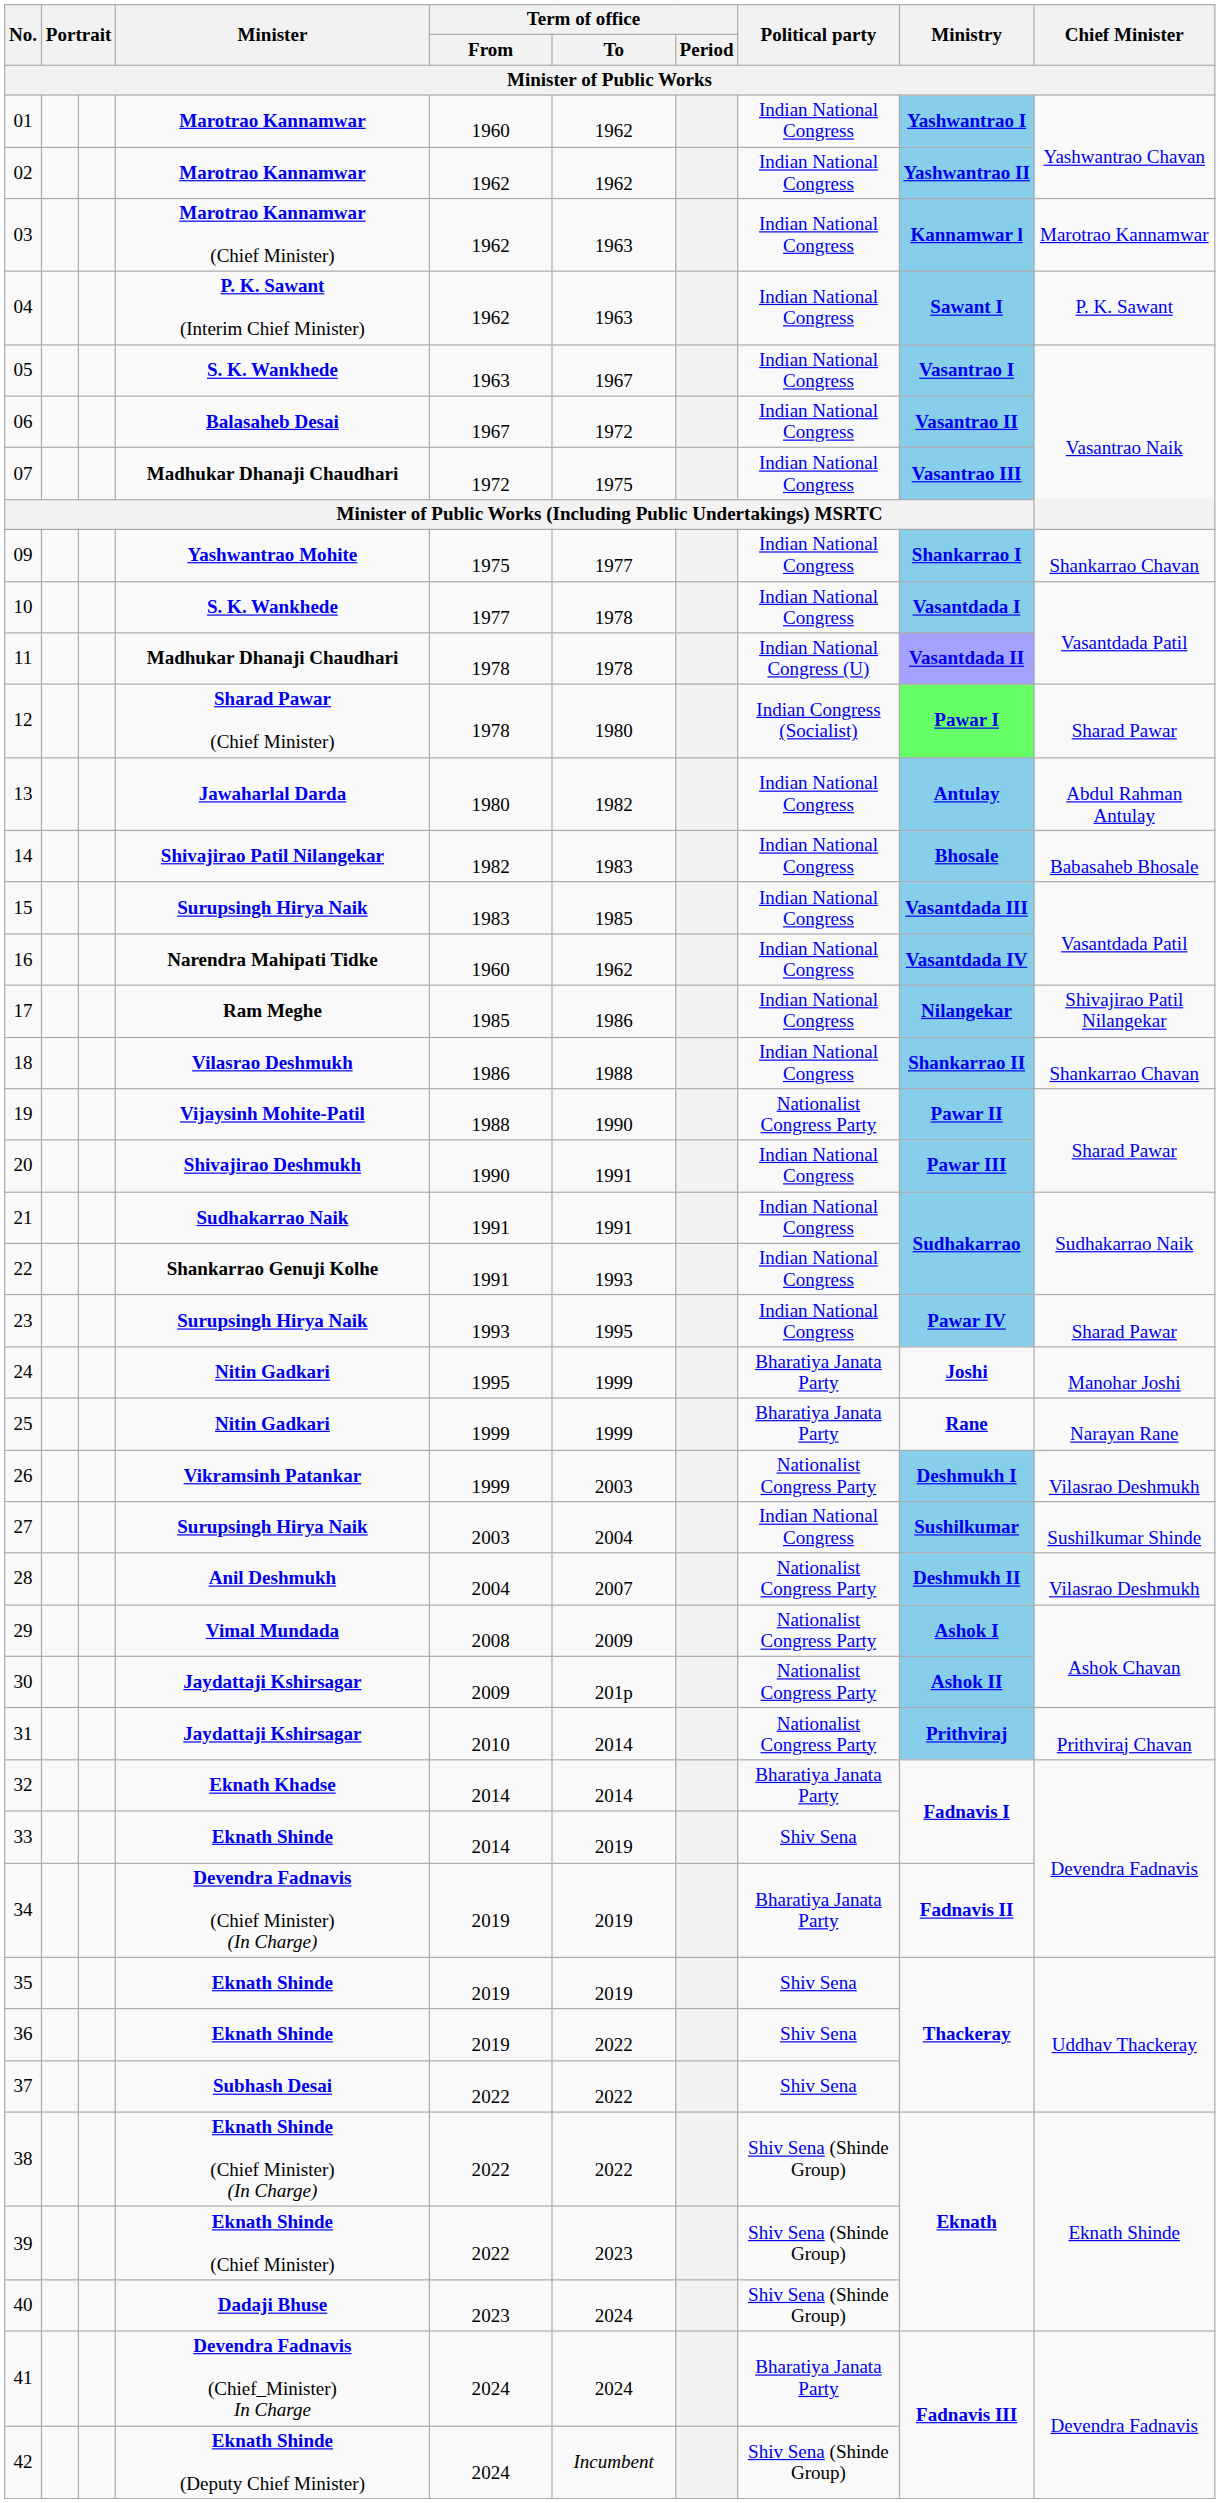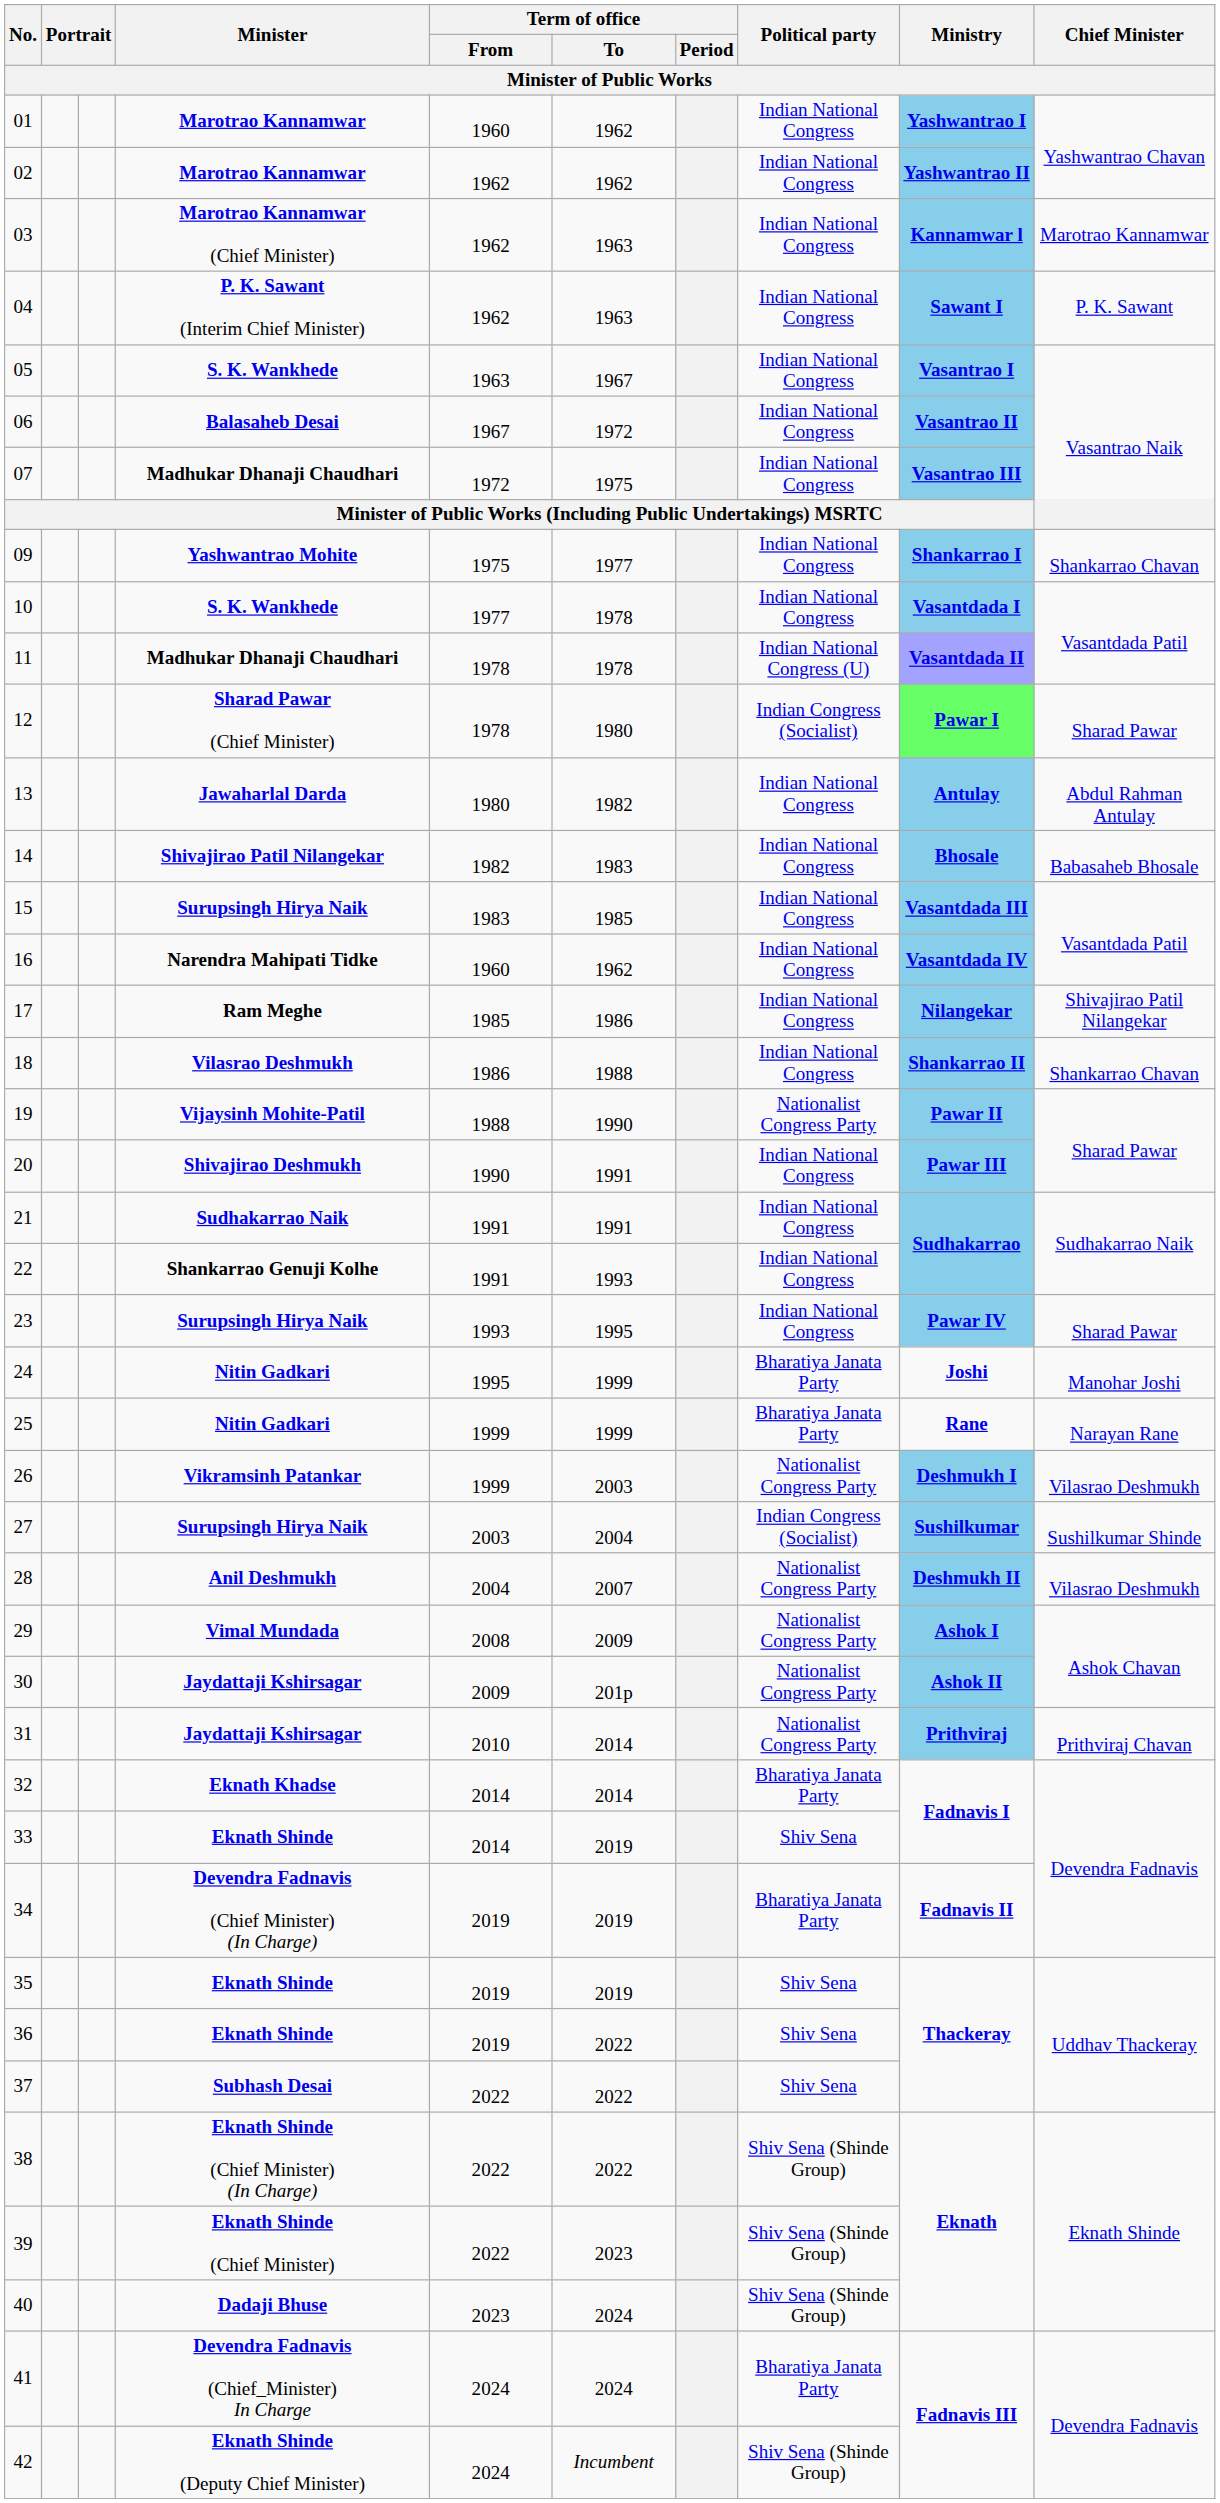(818, 1527) Indian National Congress -> (818, 1527) Indian Congress (Socialist)
